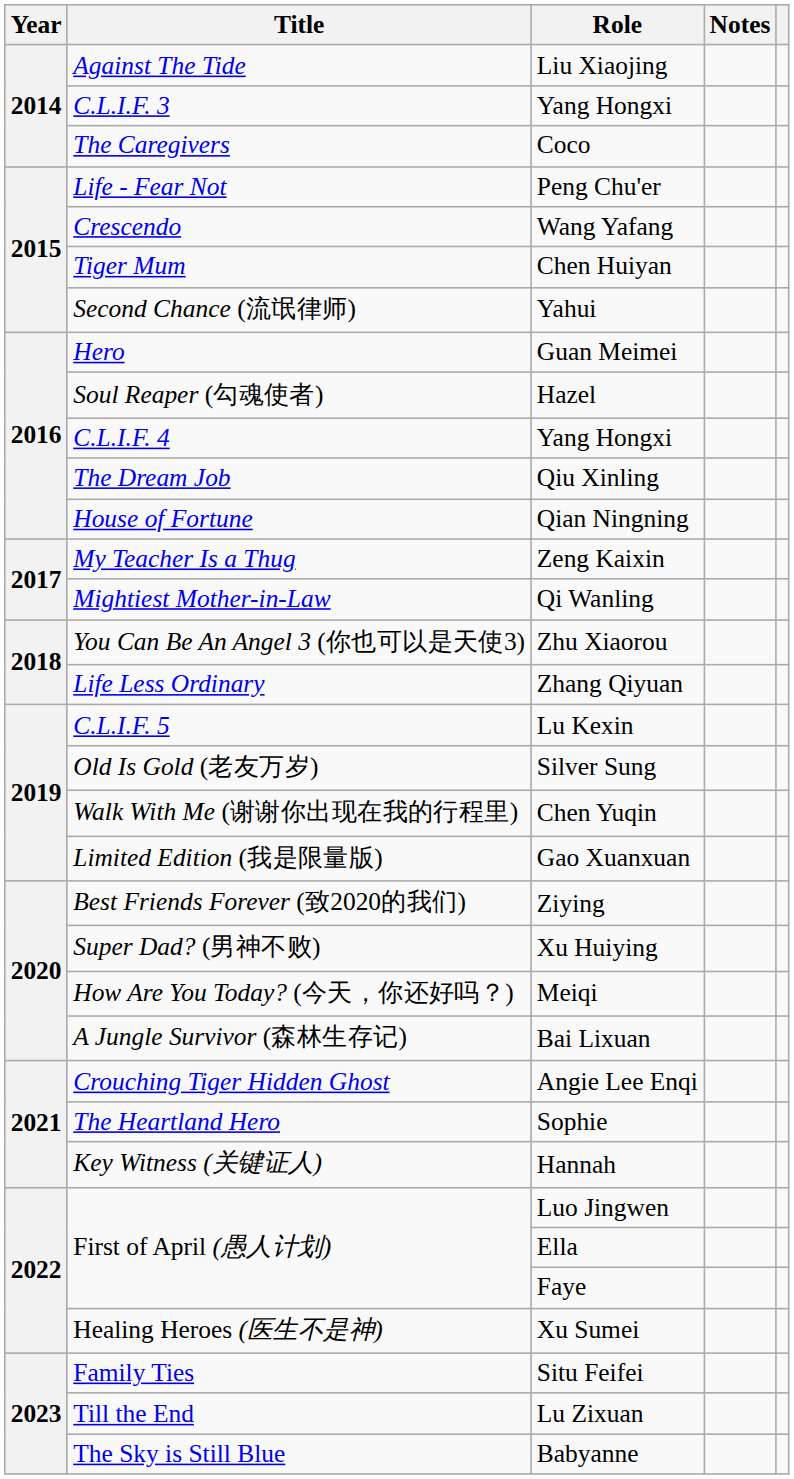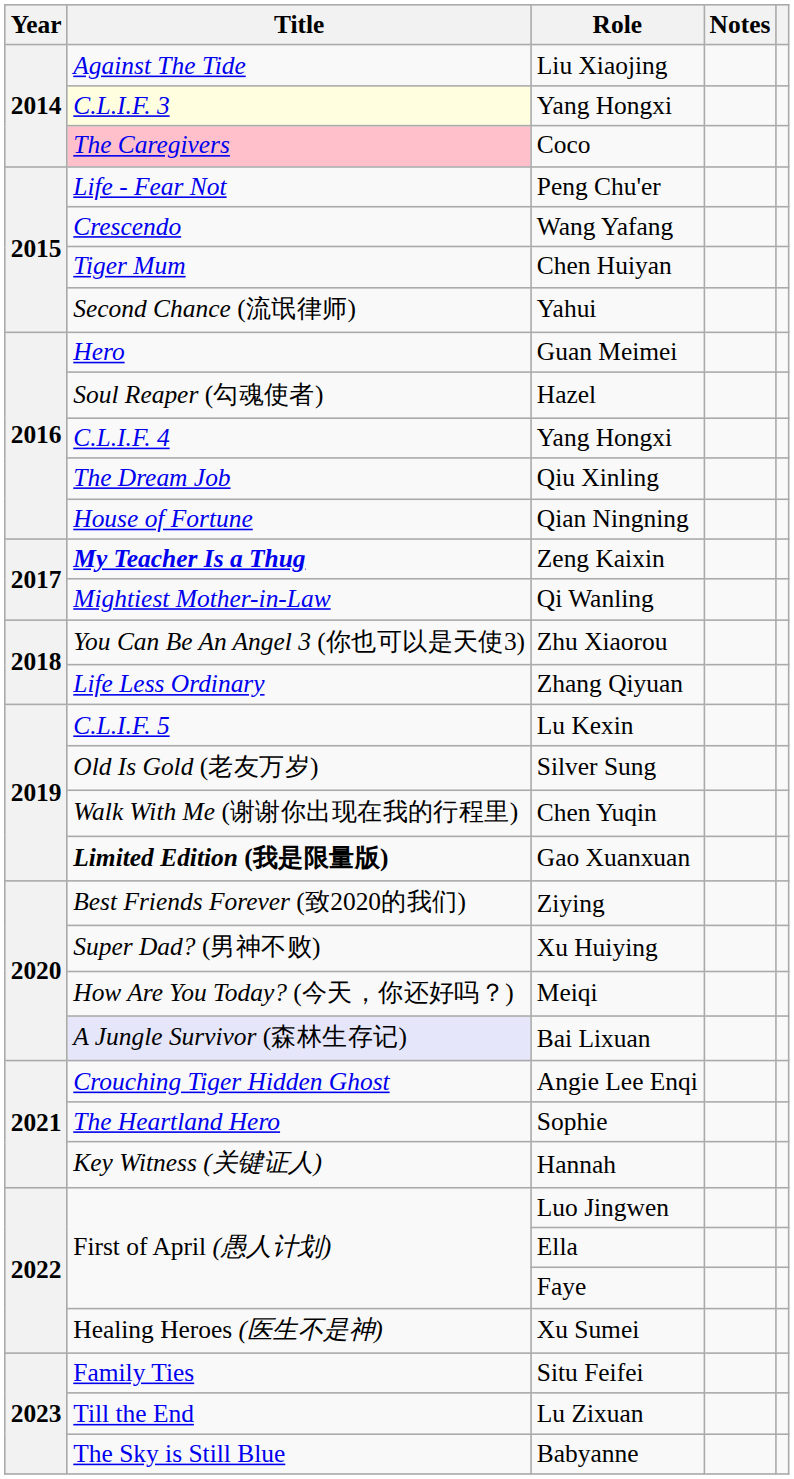(121, 105) no background -> (121, 105) lightyellow background
(152, 145) no background -> (152, 145) pink background
(184, 558) normal -> (189, 558) bold
(228, 857) normal -> (231, 857) bold
(240, 1037) no background -> (240, 1037) lavender background
